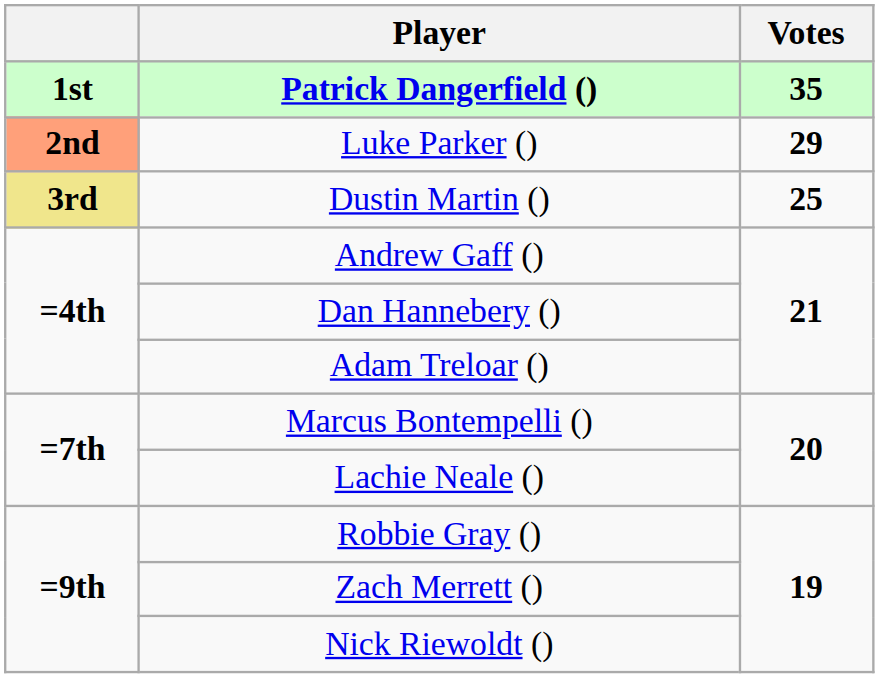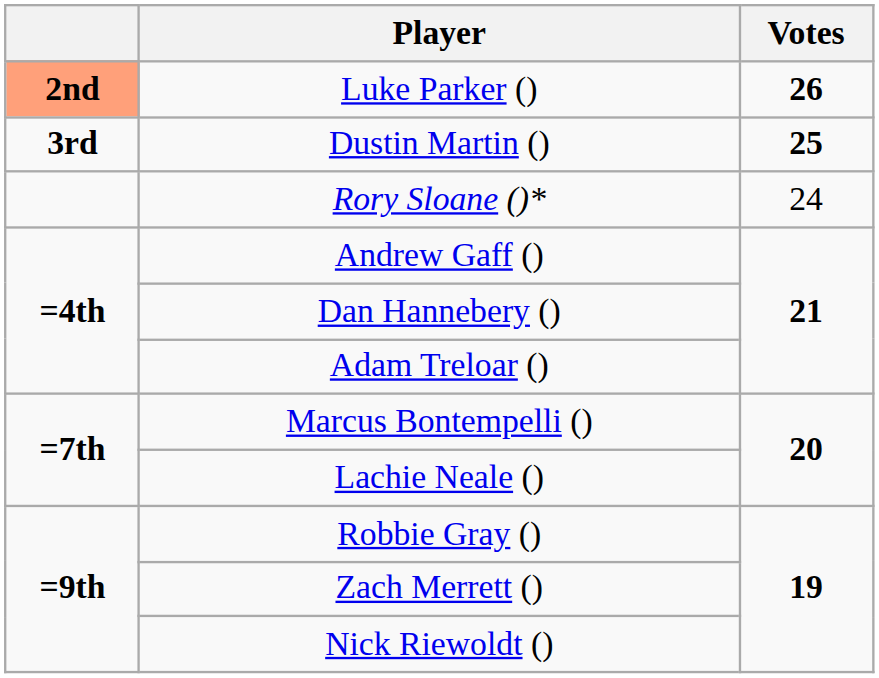- row: (439, 88)
(806, 143) 29 -> (806, 88) 26
(72, 199) khaki background -> (72, 143) no background
+ row: (439, 199)
